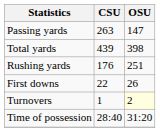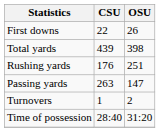rows swapped: (33, 83) <-> (37, 30)
(130, 100) lightyellow background -> (130, 100) no background
